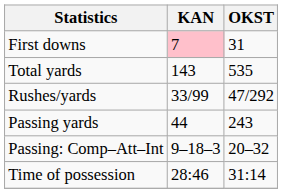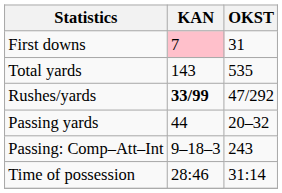(190, 96) normal -> (190, 96) bold
(241, 122) 243 -> (249, 122) 20–32
(249, 148) 20–32 -> (241, 148) 243
